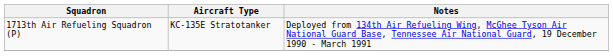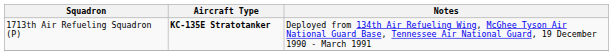(220, 25) normal -> (220, 25) bold
